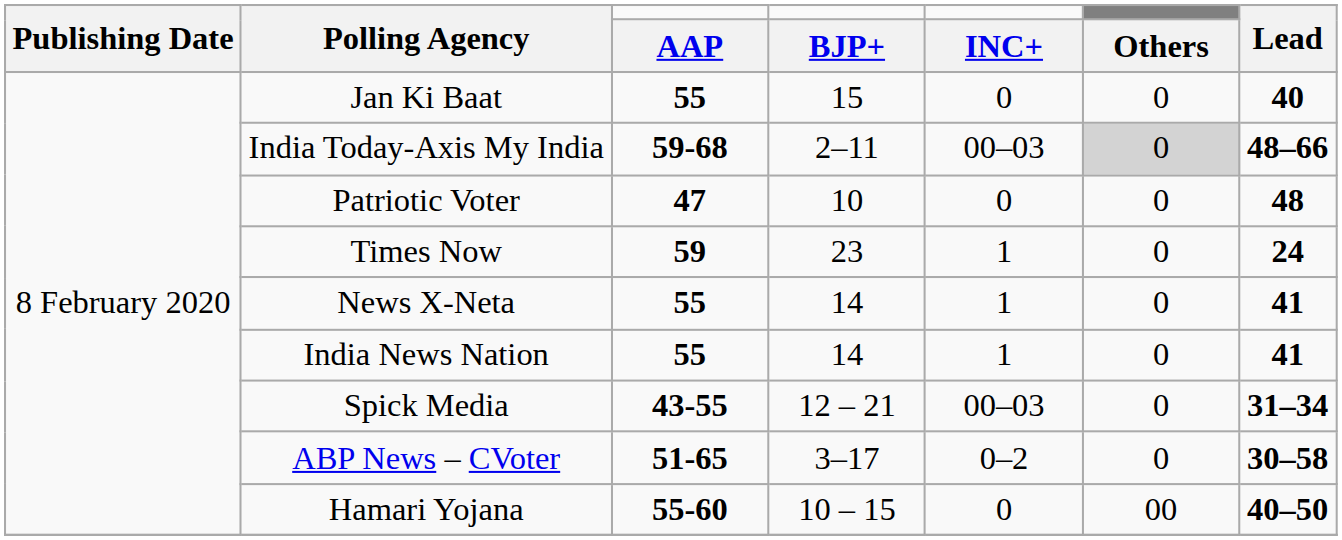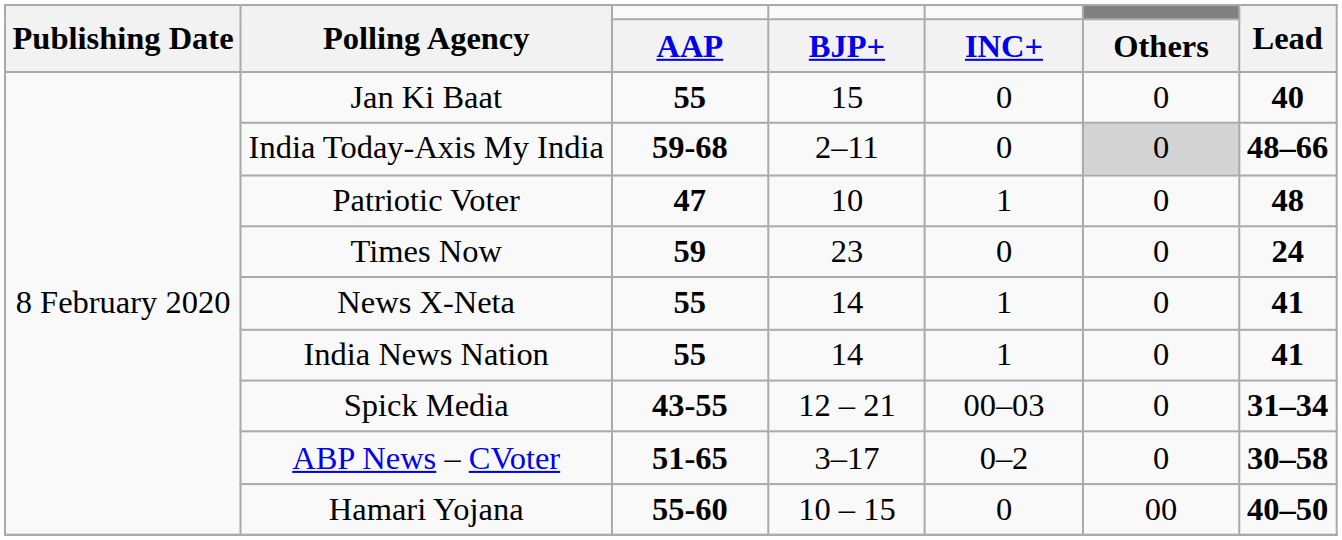(1004, 148) 00–03 -> (1004, 148) 0
(1004, 199) 0 -> (1004, 199) 1
(1004, 251) 1 -> (1004, 251) 0
